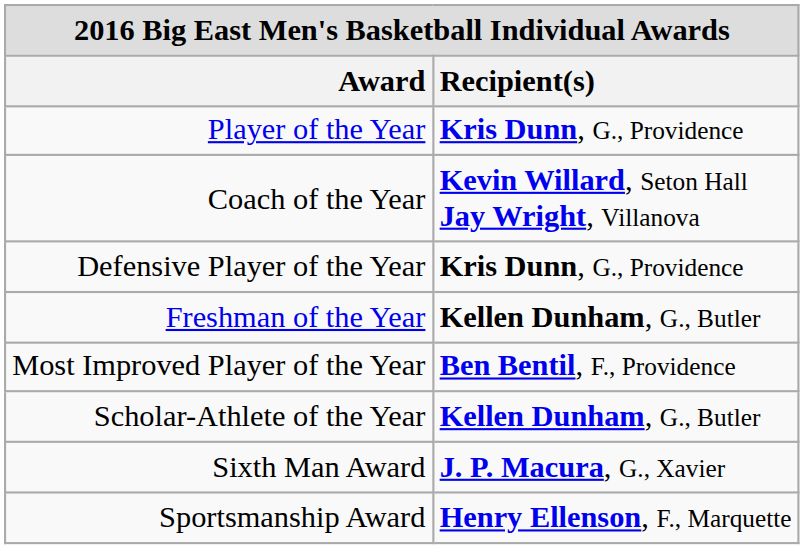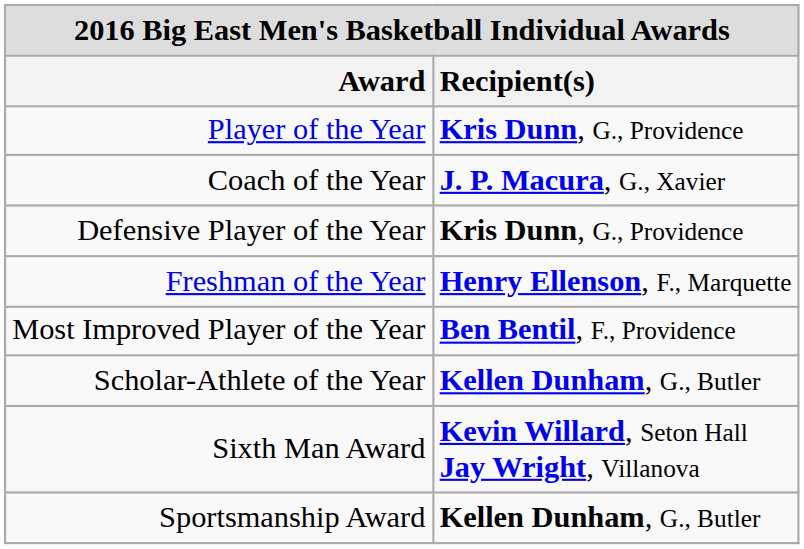(594, 198) Kevin Willard, Seton Hall Jay Wright, Villanova -> (582, 180) J. P. Macura, G., Xavier
(600, 316) Kellen Dunham, G., Butler -> (616, 280) Henry Ellenson, F., Marquette
(582, 466) J. P. Macura, G., Xavier -> (594, 448) Kevin Willard, Seton Hall Jay Wright, Villanova
(616, 516) Henry Ellenson, F., Marquette -> (600, 516) Kellen Dunham, G., Butler
